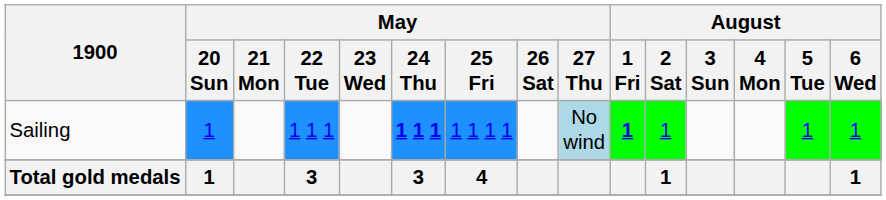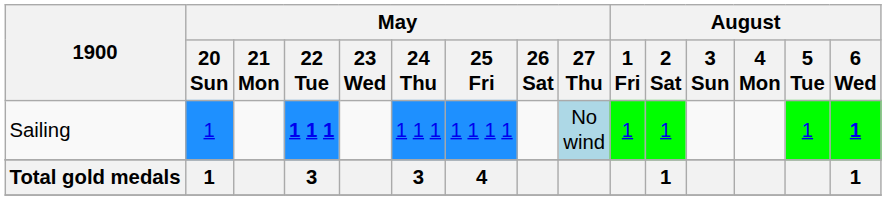(312, 130) normal -> (312, 130) bold
(418, 130) bold -> (418, 130) normal
(627, 130) bold -> (627, 130) normal
(855, 130) normal -> (855, 130) bold
